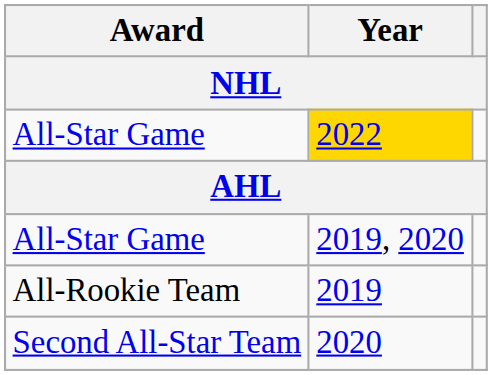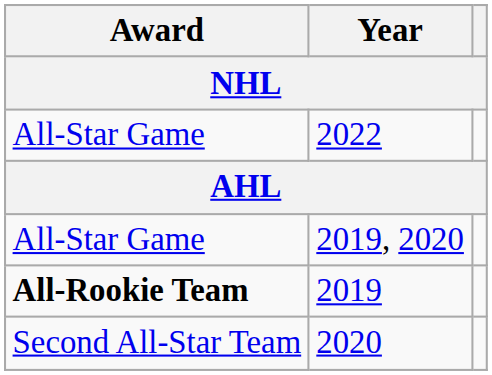(349, 134) gold background -> (349, 134) no background
(126, 290) normal -> (131, 290) bold
